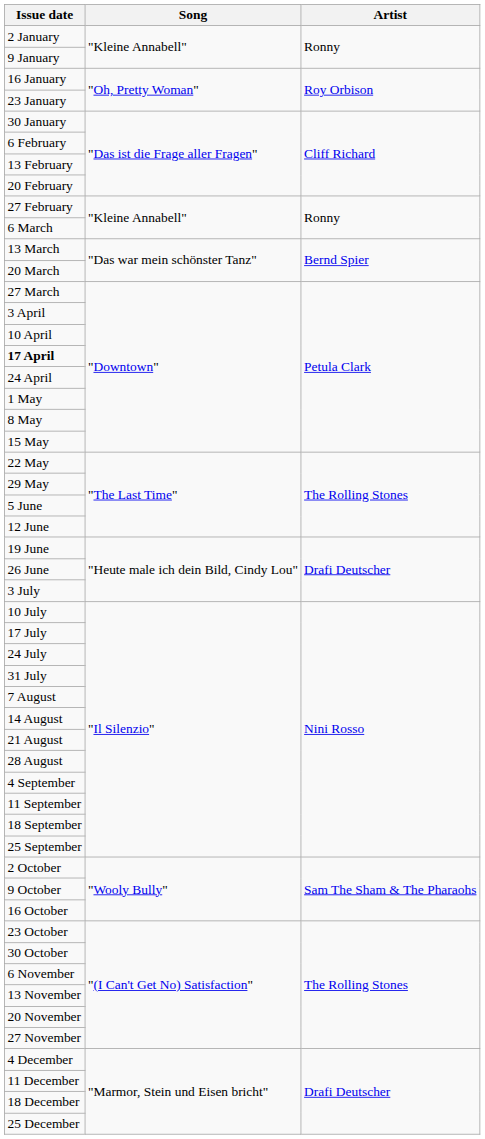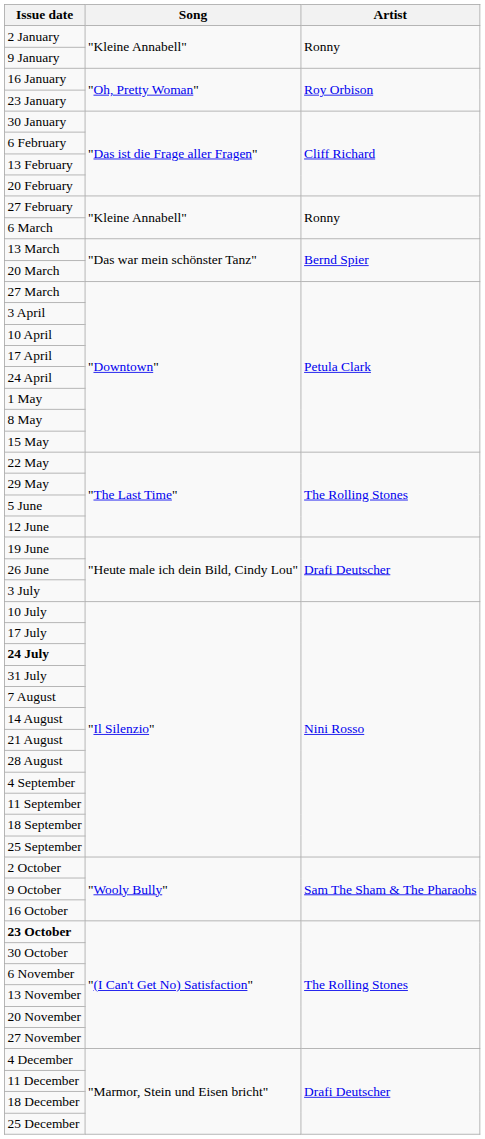(31, 356) bold -> (30, 356) normal
(27, 654) normal -> (28, 654) bold
(38, 931) normal -> (39, 931) bold
